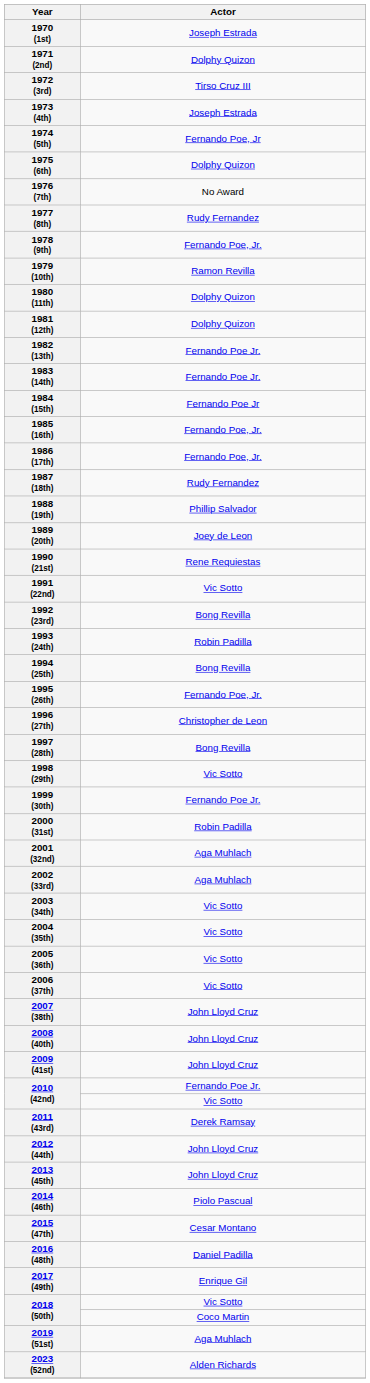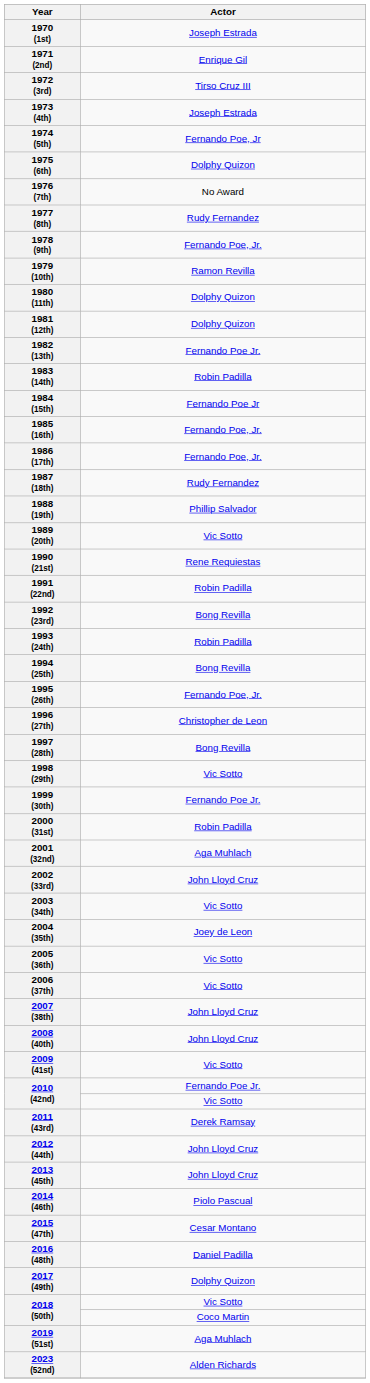(223, 59) Dolphy Quizon -> (223, 59) Enrique Gil
(223, 377) Fernando Poe Jr. -> (223, 377) Robin Padilla
(223, 535) Joey de Leon -> (223, 535) Vic Sotto
(223, 588) Vic Sotto -> (223, 588) Robin Padilla
(223, 879) Aga Muhlach -> (223, 879) John Lloyd Cruz
(223, 932) Vic Sotto -> (223, 932) Joey de Leon
(223, 1065) John Lloyd Cruz -> (223, 1065) Vic Sotto
(223, 1281) Enrique Gil -> (223, 1281) Dolphy Quizon
